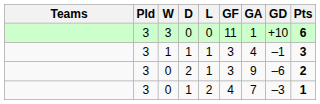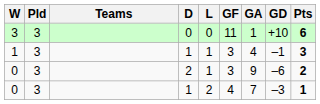columns swapped: (69, 14) <-> (168, 14)
